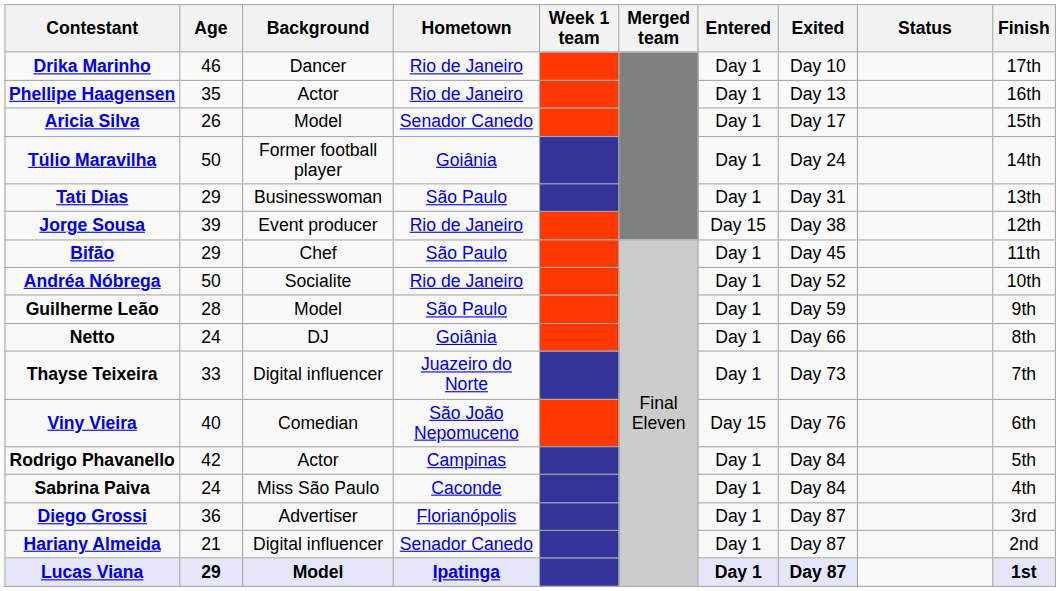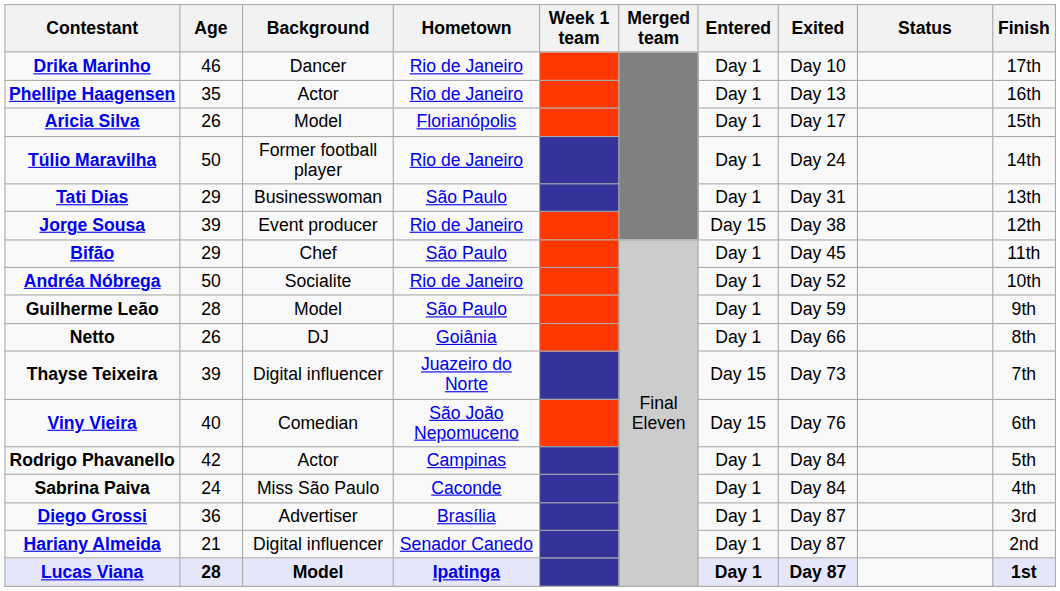(466, 121) Senador Canedo -> (466, 121) Florianópolis
(466, 159) Goiânia -> (466, 159) Rio de Janeiro
(211, 337) 24 -> (211, 337) 26
(211, 374) 33 -> (211, 374) 39
(738, 374) Day 1 -> (738, 374) Day 15
(466, 516) Florianópolis -> (466, 516) Brasília
(211, 572) 29 -> (211, 572) 28
